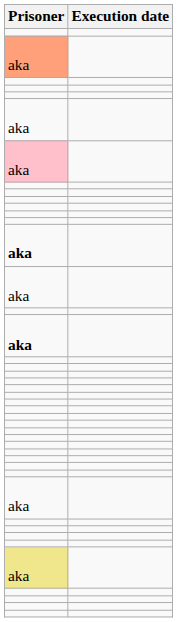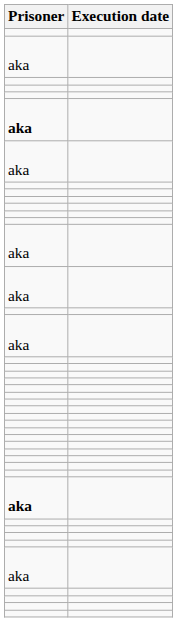(19, 65) lightsalmon background -> (19, 65) no background
(19, 128) normal -> (20, 128) bold
(19, 169) pink background -> (19, 169) no background
(20, 254) bold -> (19, 254) normal
(20, 344) bold -> (19, 344) normal
(19, 506) normal -> (20, 506) bold
(19, 576) khaki background -> (19, 576) no background
